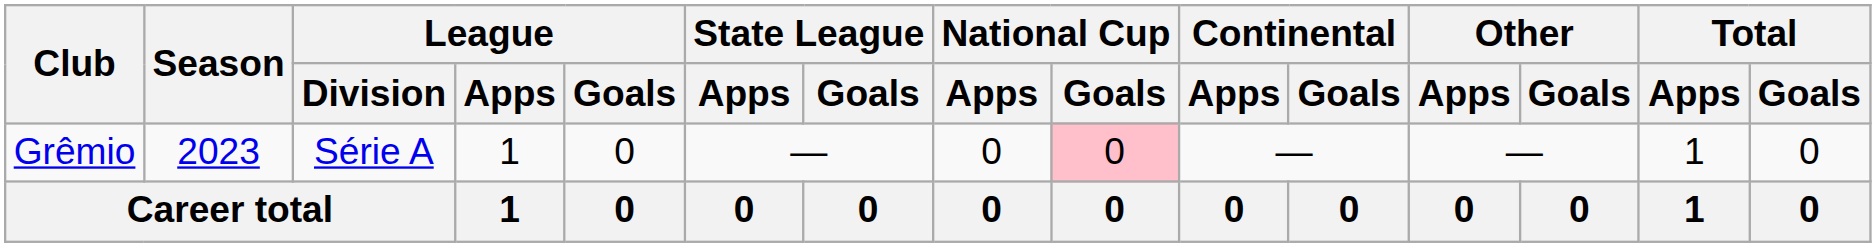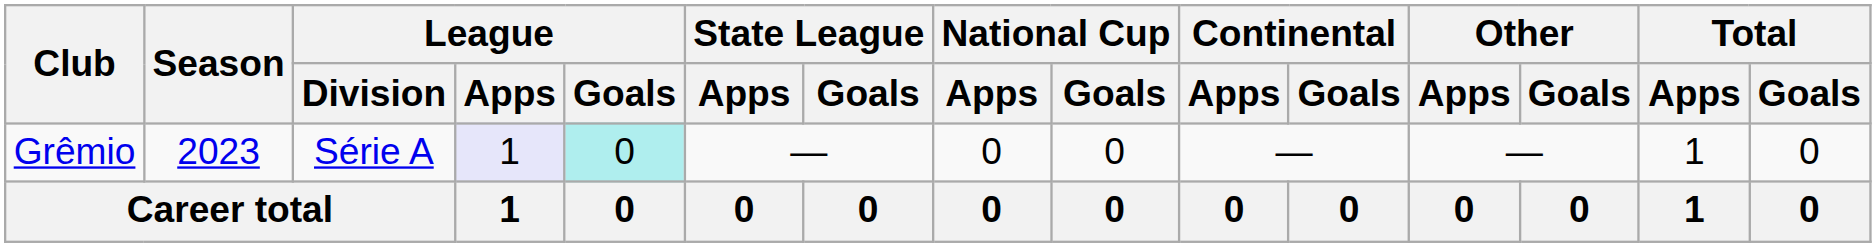(510, 151) no background -> (510, 151) lavender background
(625, 151) no background -> (625, 151) paleturquoise background
(1115, 151) pink background -> (1115, 151) no background
